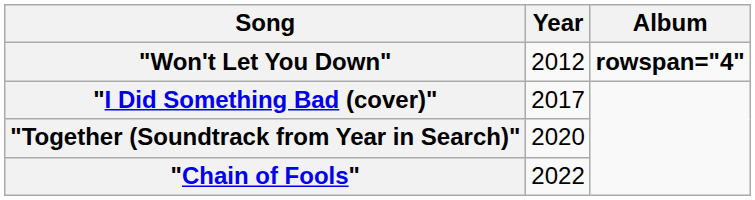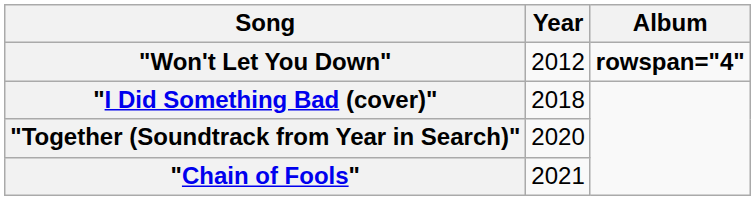(558, 99) 2017 -> (558, 99) 2018
(558, 175) 2022 -> (558, 175) 2021
